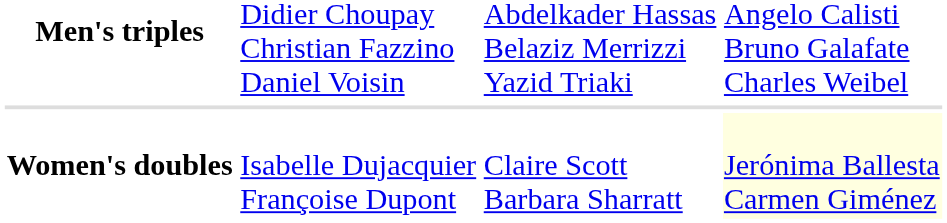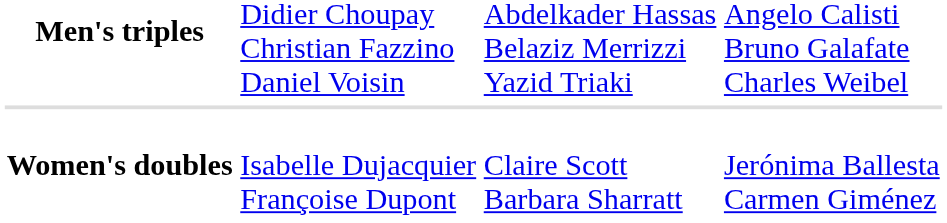(832, 182) lightyellow background -> (832, 182) no background
